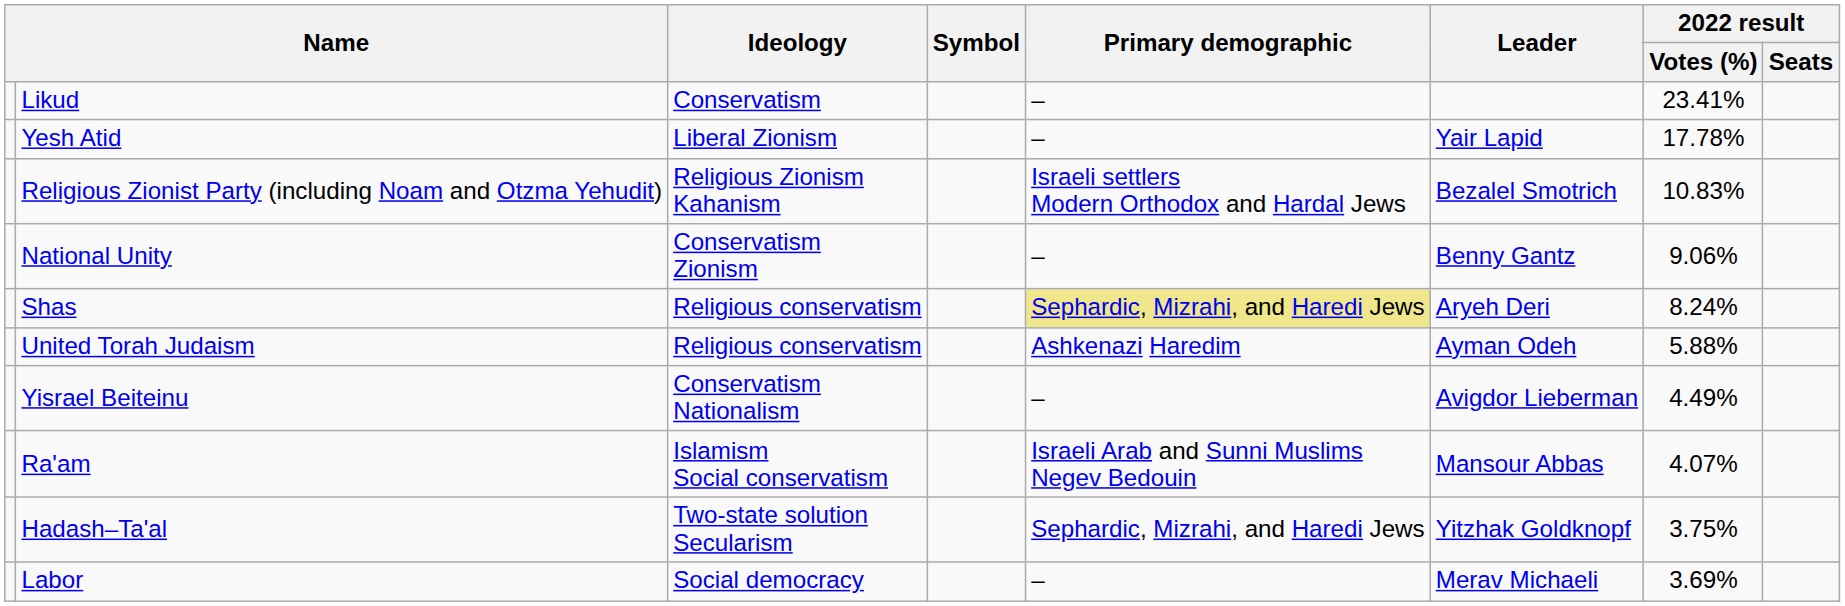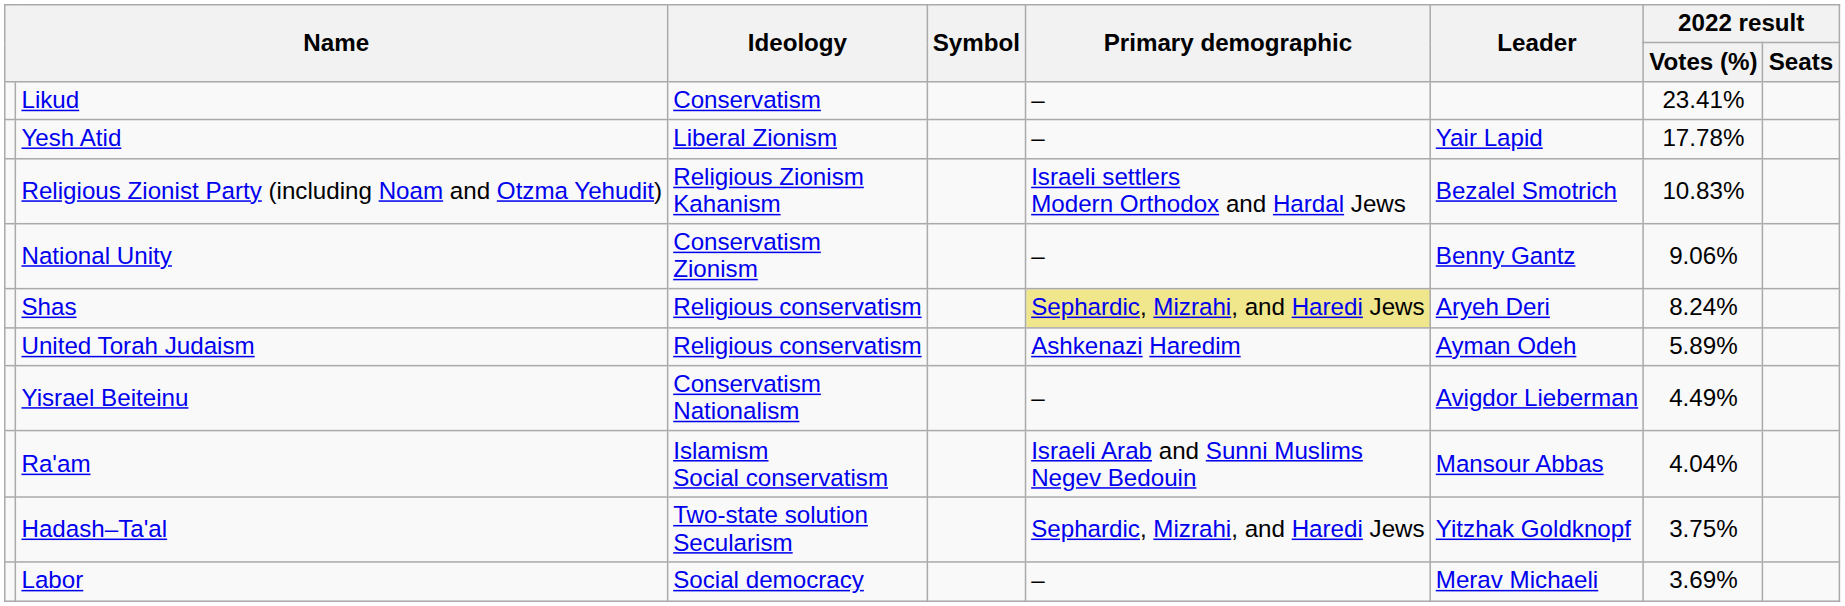(1703, 346) 5.88% -> (1703, 346) 5.89%
(1703, 463) 4.07% -> (1703, 463) 4.04%
